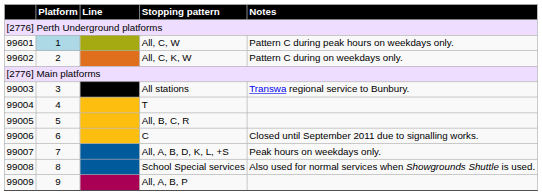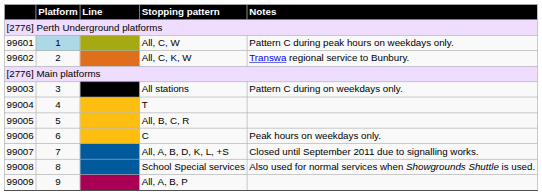(326, 58) Pattern C during on weekdays only. -> (329, 58) Transwa regional service to Bunbury.
(329, 89) Transwa regional service to Bunbury. -> (326, 89) Pattern C during on weekdays only.
(364, 136) Closed until September 2011 due to signalling works. -> (315, 136) Peak hours on weekdays only.
(315, 151) Peak hours on weekdays only. -> (364, 151) Closed until September 2011 due to signalling works.
